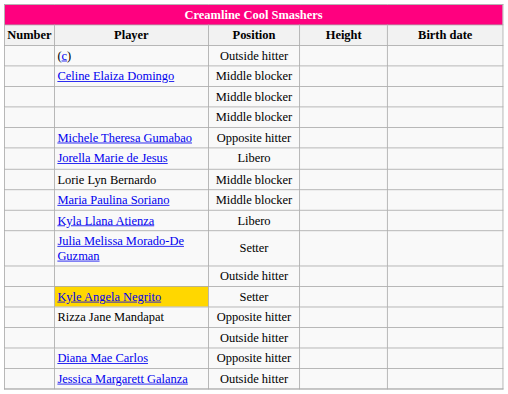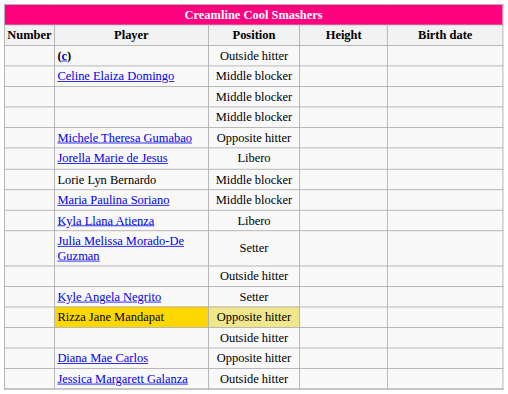(64, 56) normal -> (64, 56) bold
(109, 296) gold background -> (109, 296) no background
(111, 317) no background -> (111, 317) gold background
(254, 317) no background -> (254, 317) khaki background
